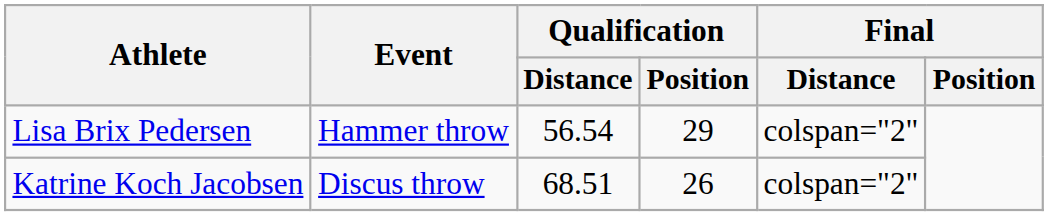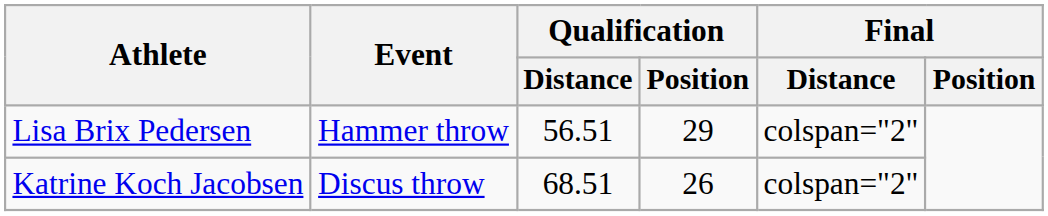(578, 131) 56.54 -> (578, 131) 56.51
